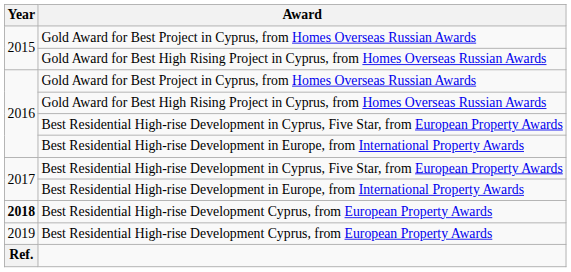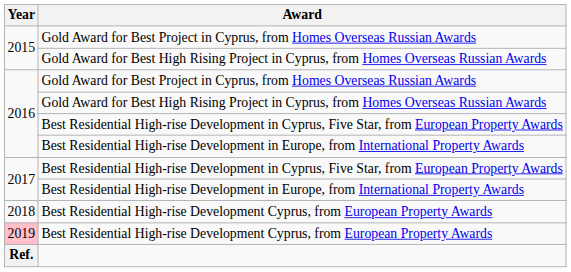(21, 211) bold -> (21, 211) normal
(21, 233) no background -> (21, 233) pink background
